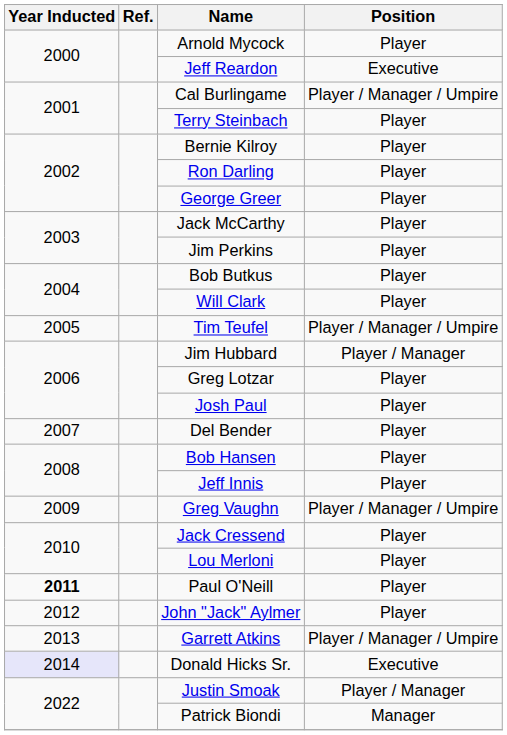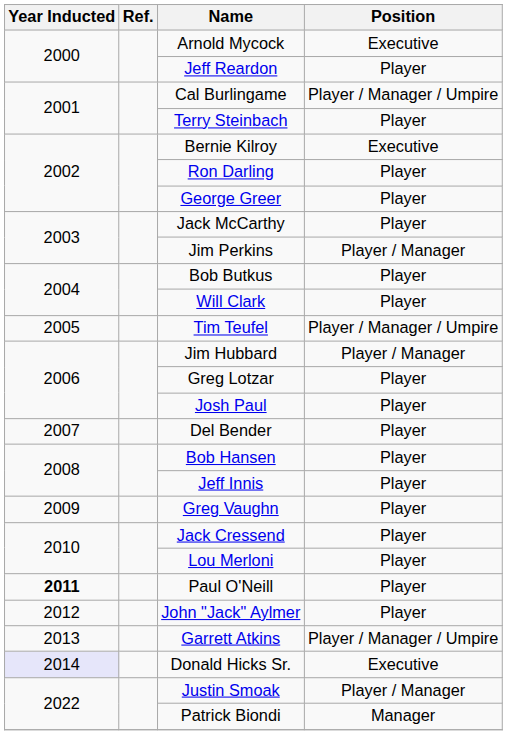(403, 43) Player -> (403, 43) Executive
(403, 69) Executive -> (403, 69) Player
(403, 146) Player -> (403, 146) Executive
(403, 250) Player -> (403, 250) Player / Manager
(403, 509) Player / Manager / Umpire -> (403, 509) Player
